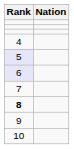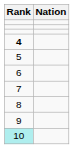(19, 41) normal -> (19, 41) bold
(19, 57) lavender background -> (19, 57) no background
(19, 73) lavender background -> (19, 73) no background
(19, 104) bold -> (19, 104) normal
(19, 136) no background -> (19, 136) paleturquoise background
